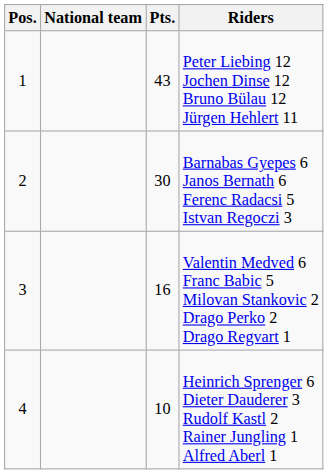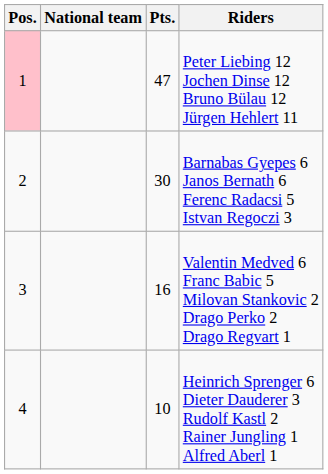(23, 80) no background -> (23, 80) pink background
(162, 80) 43 -> (162, 80) 47
